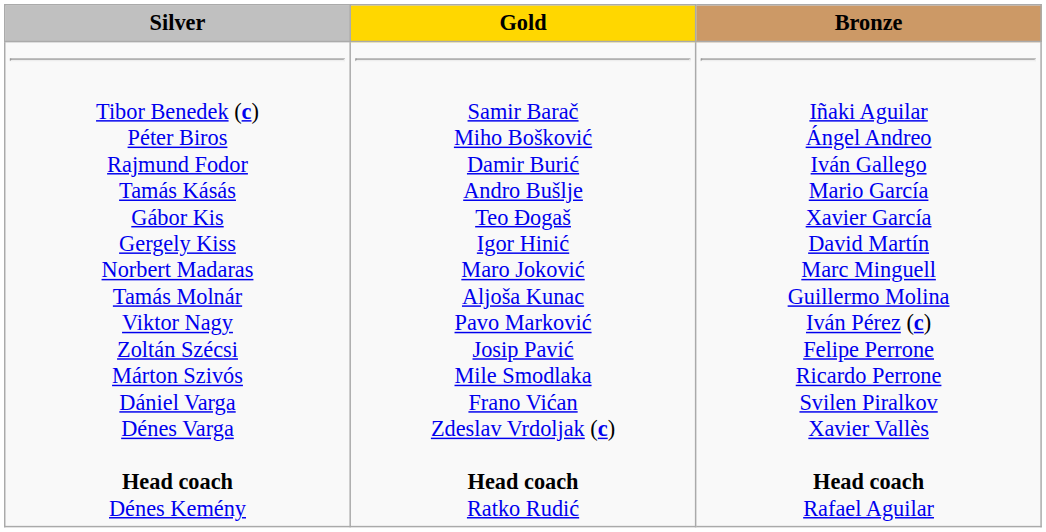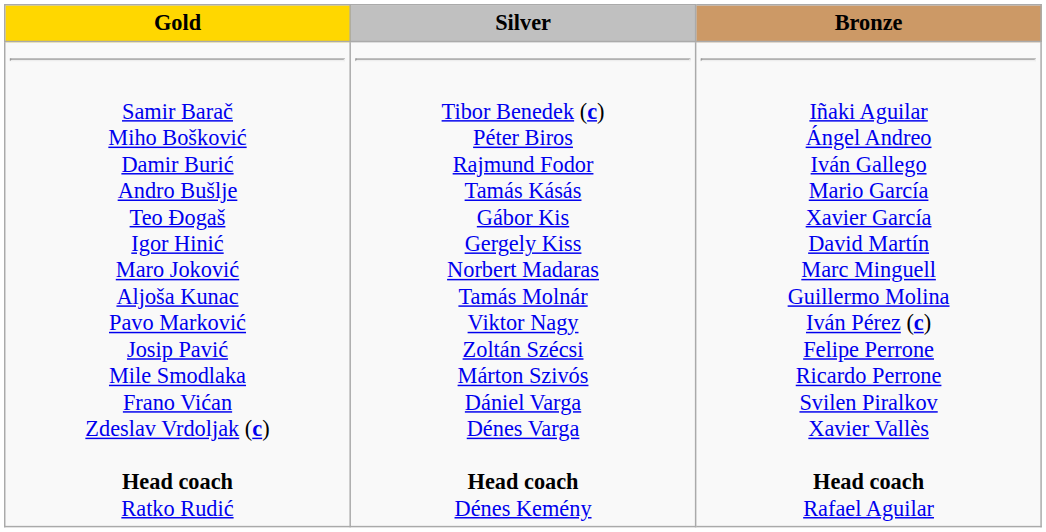columns swapped: (523, 23) <-> (178, 23)
